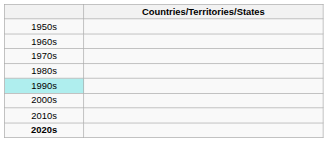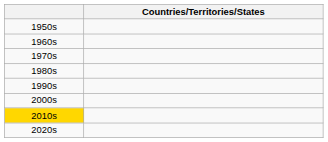(44, 85) paleturquoise background -> (44, 85) no background
(44, 115) no background -> (44, 115) gold background
(44, 130) bold -> (44, 130) normal
